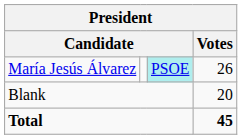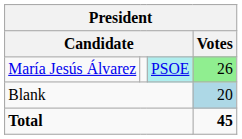(225, 69) no background -> (225, 69) lightgreen background
(225, 95) no background -> (225, 95) lightblue background
